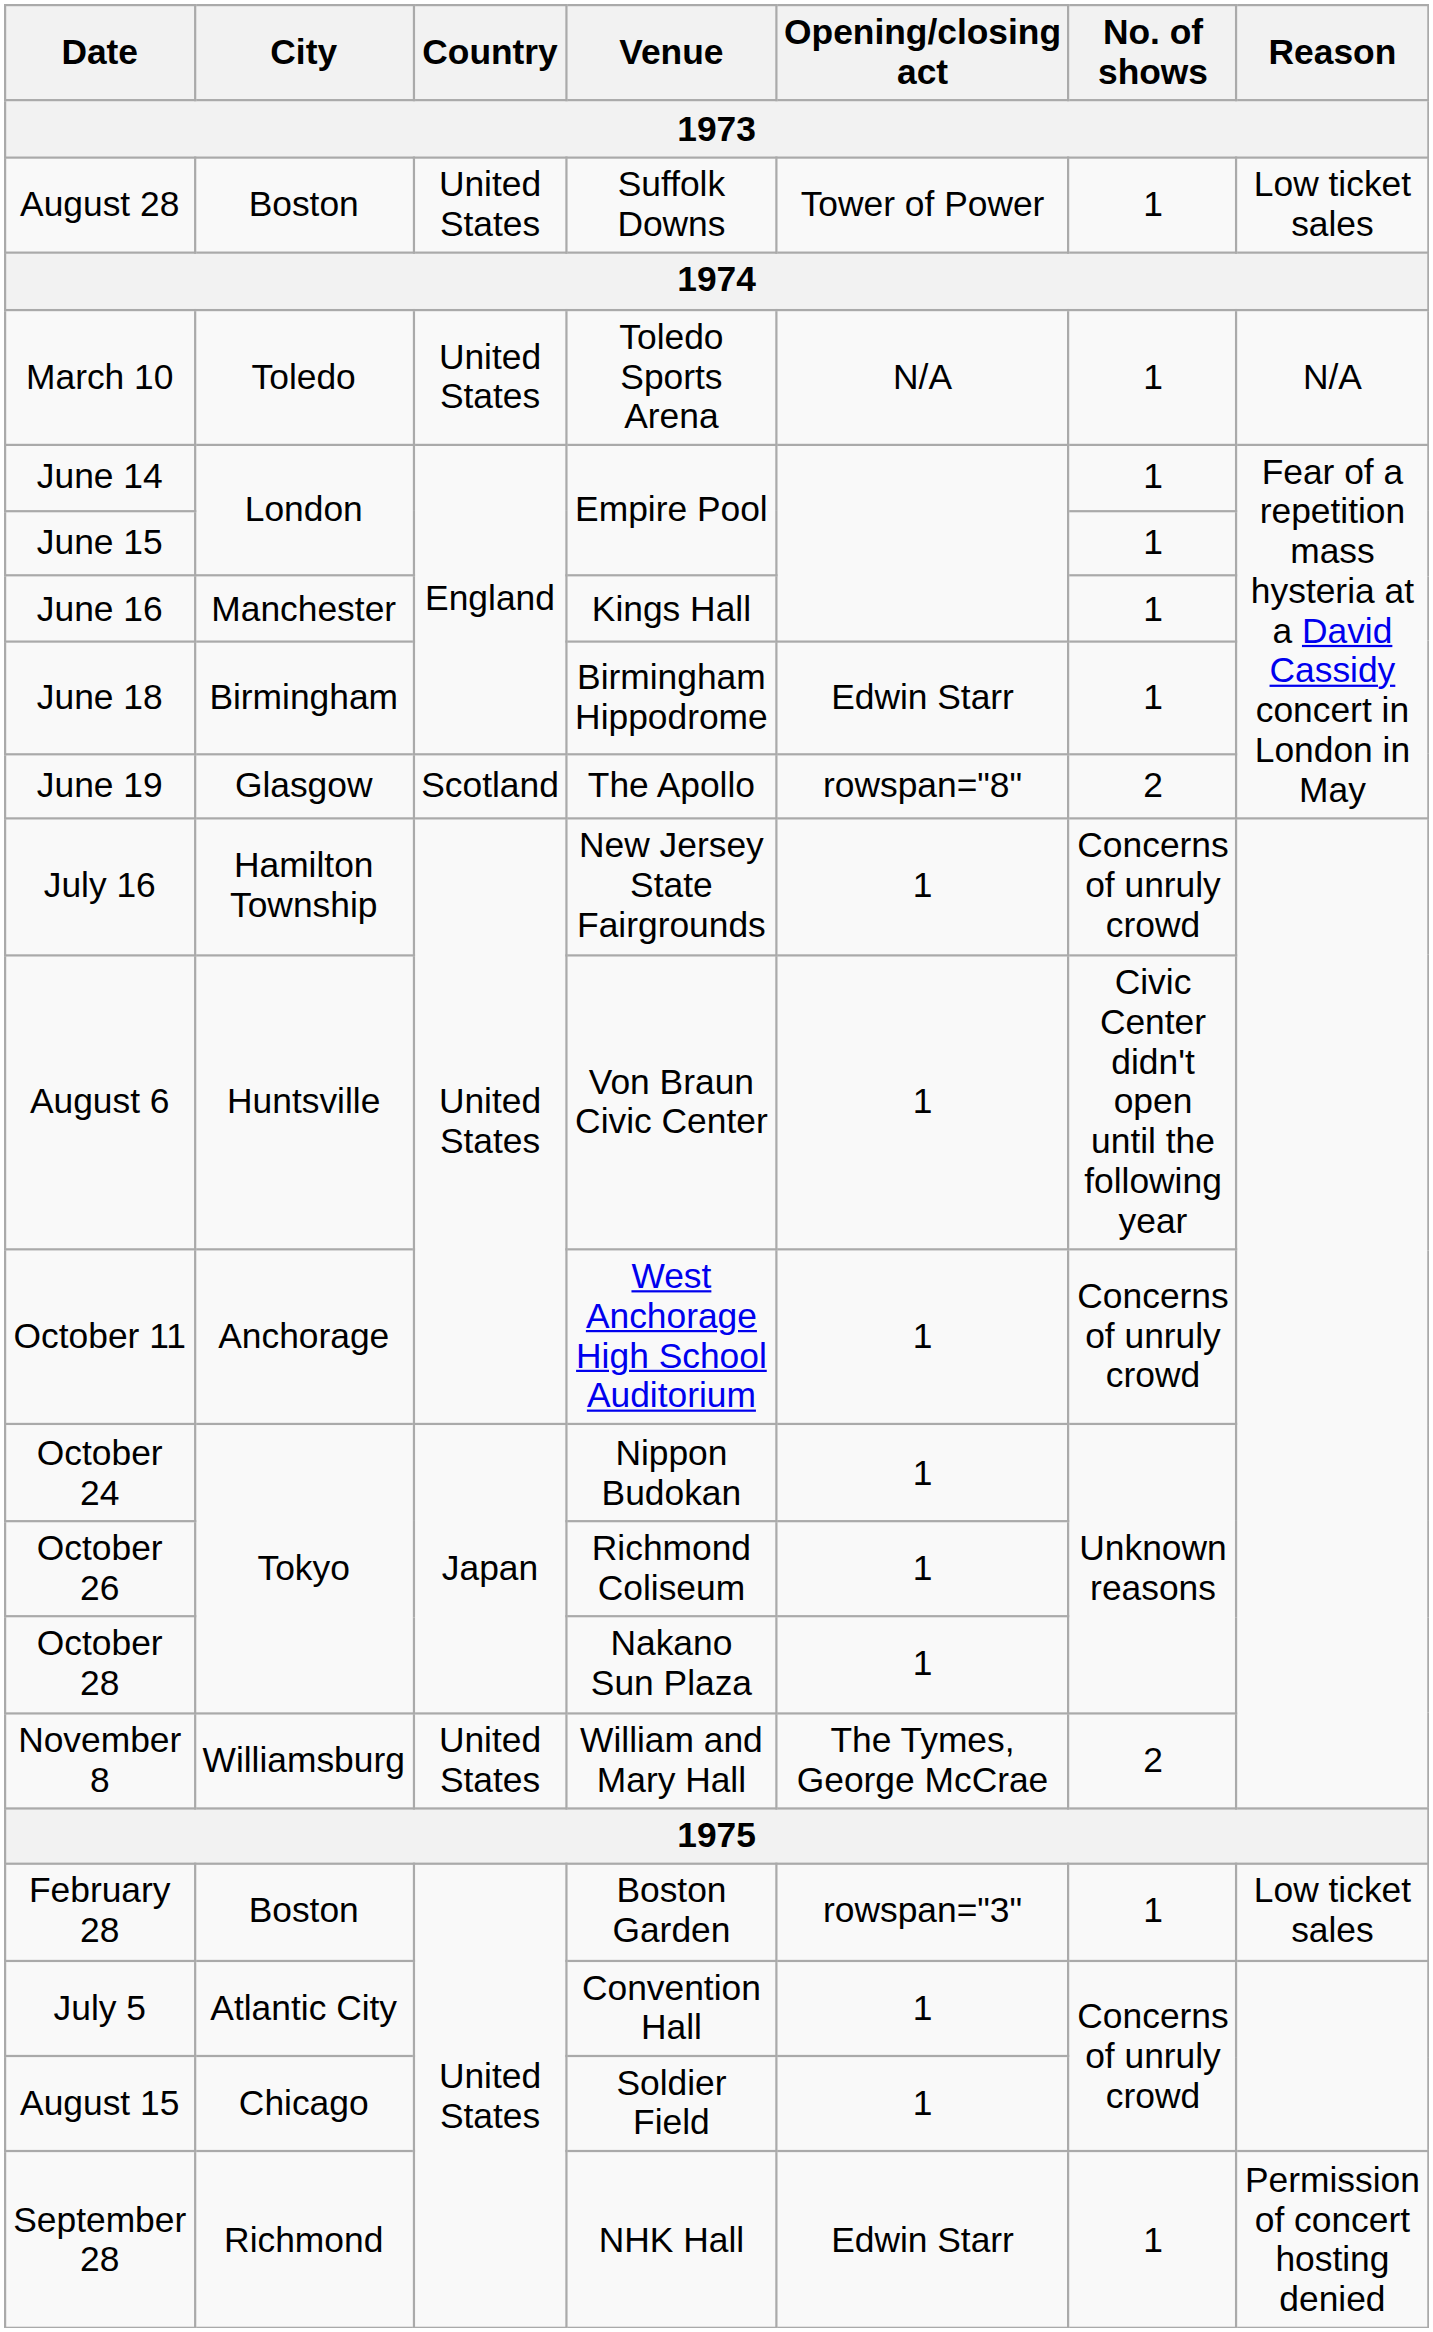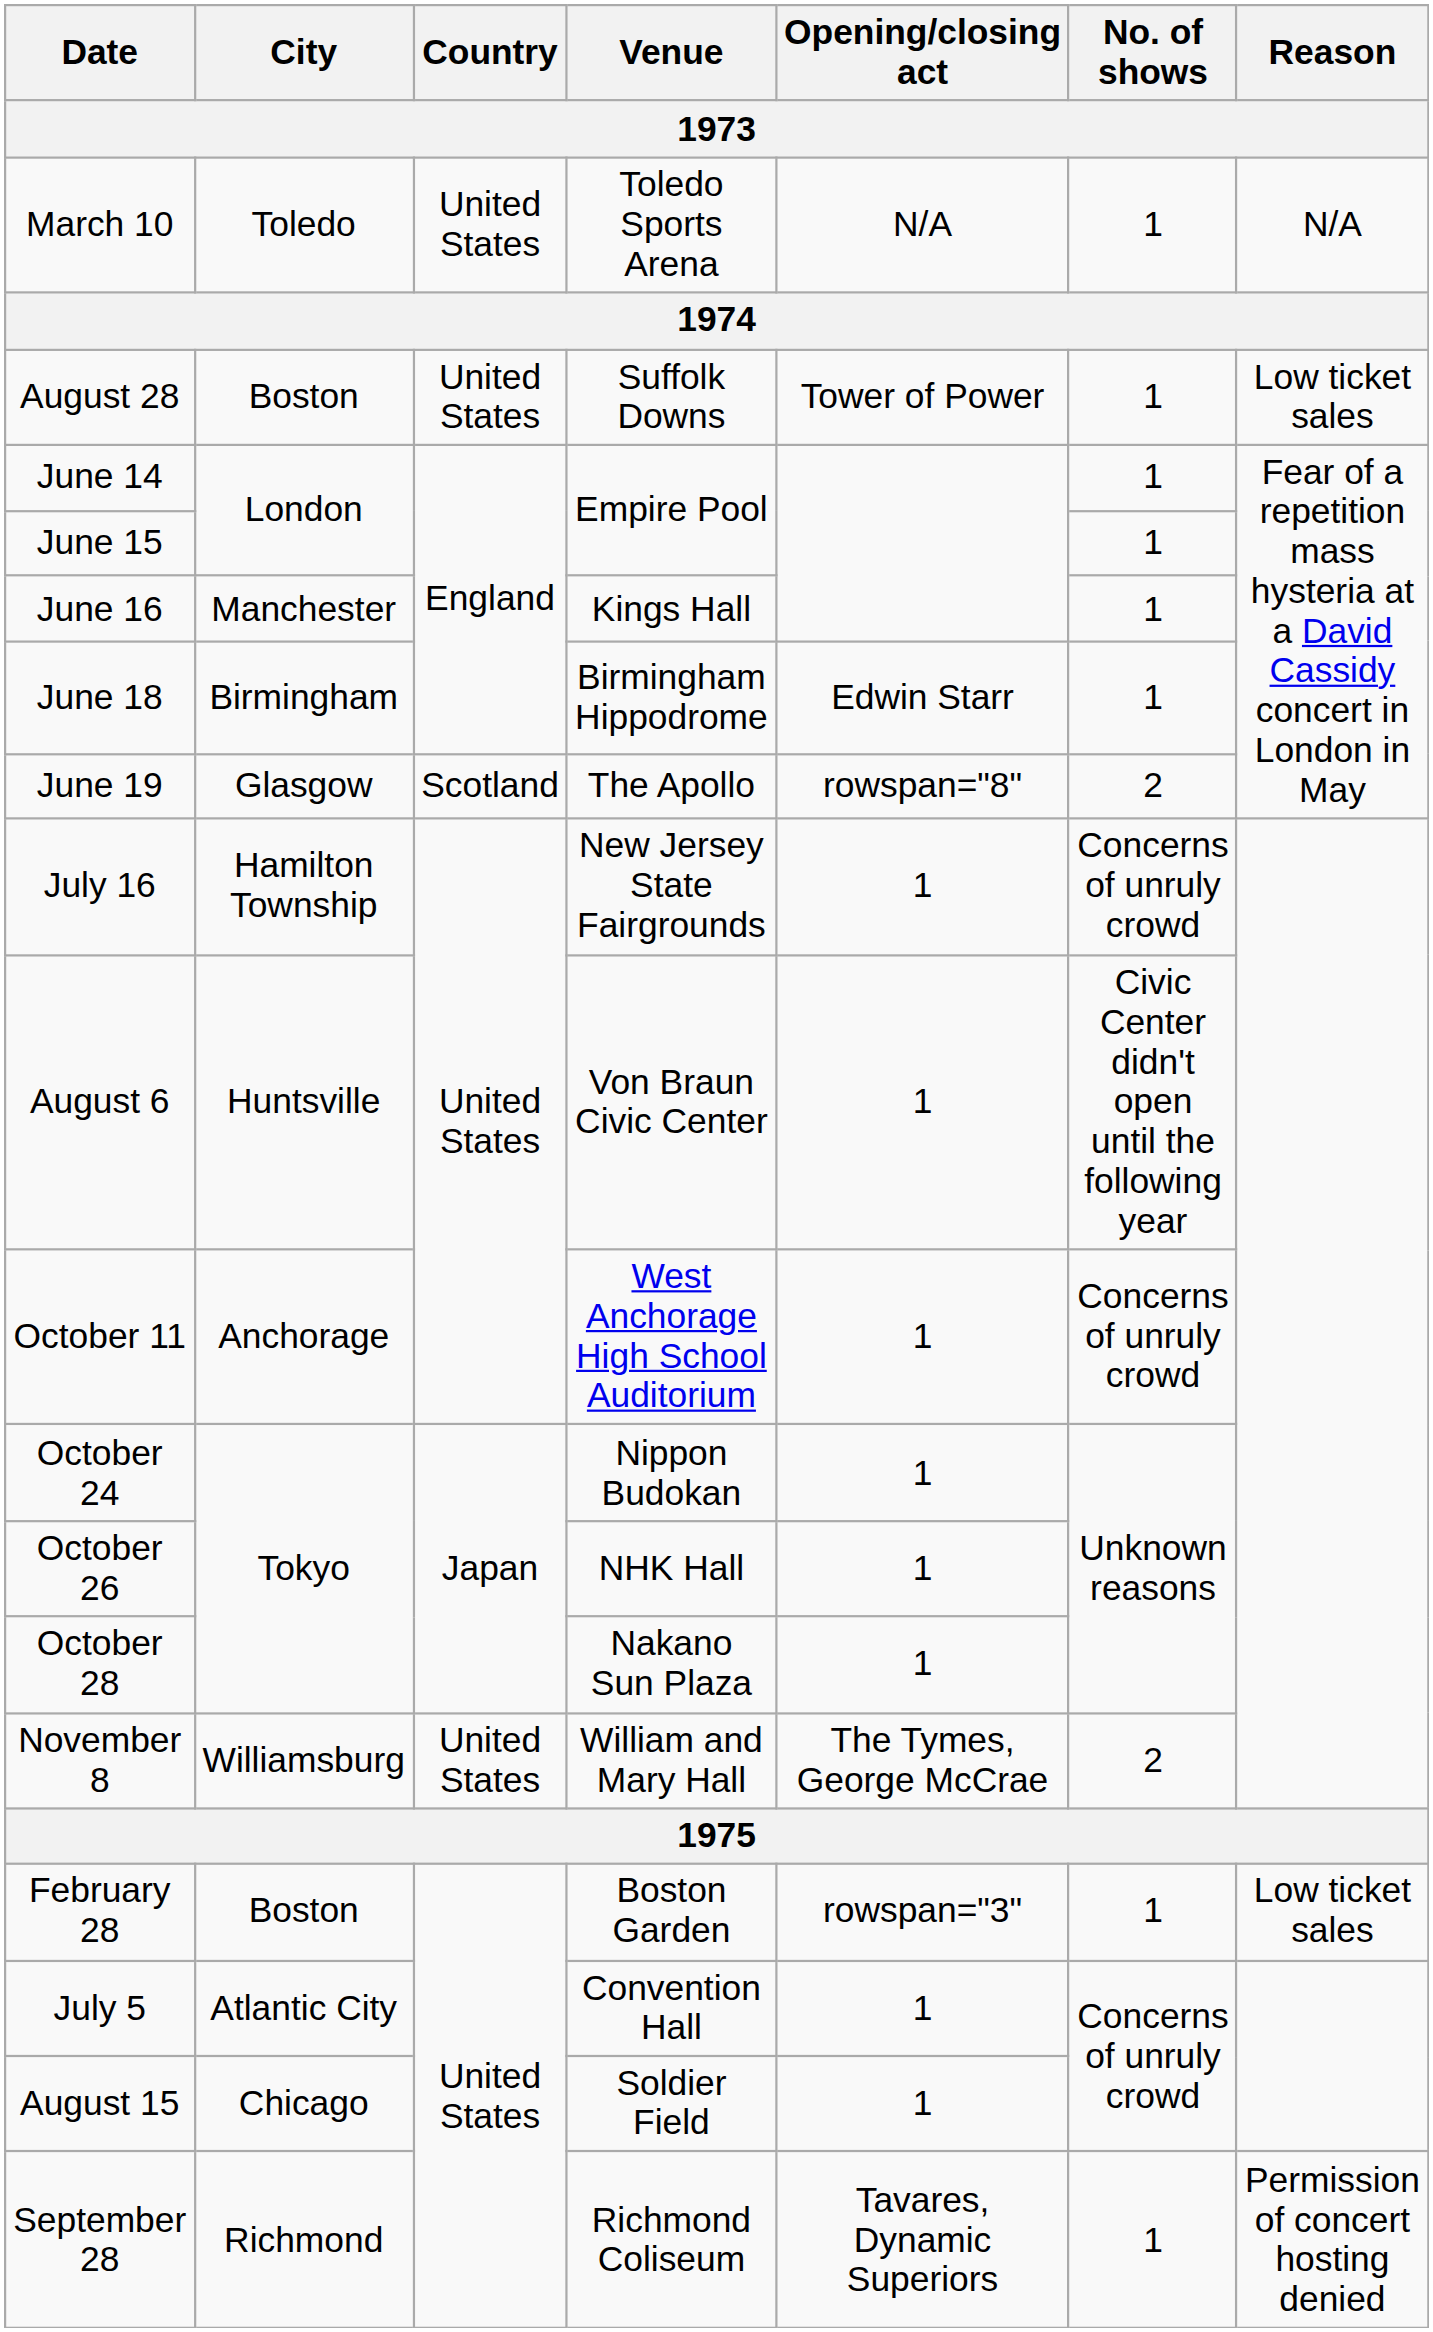rows swapped: (100, 204) <-> (100, 376)
(671, 1567) Richmond Coliseum -> (671, 1567) NHK Hall
(671, 2238) NHK Hall -> (671, 2238) Richmond Coliseum
(923, 2238) Edwin Starr -> (923, 2238) Tavares, Dynamic Superiors
